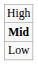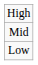(19, 32) bold -> (19, 32) normal
